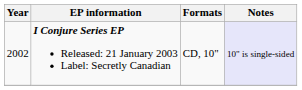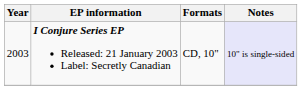(18, 53) 2002 -> (18, 53) 2003
